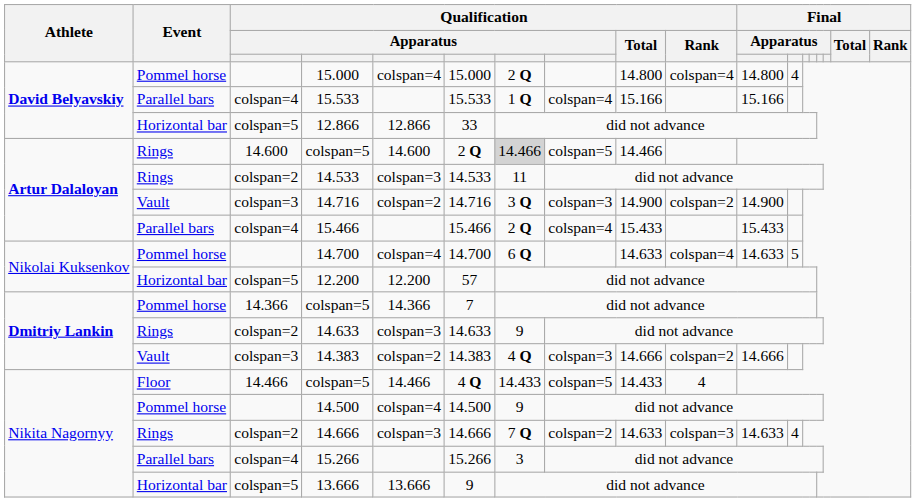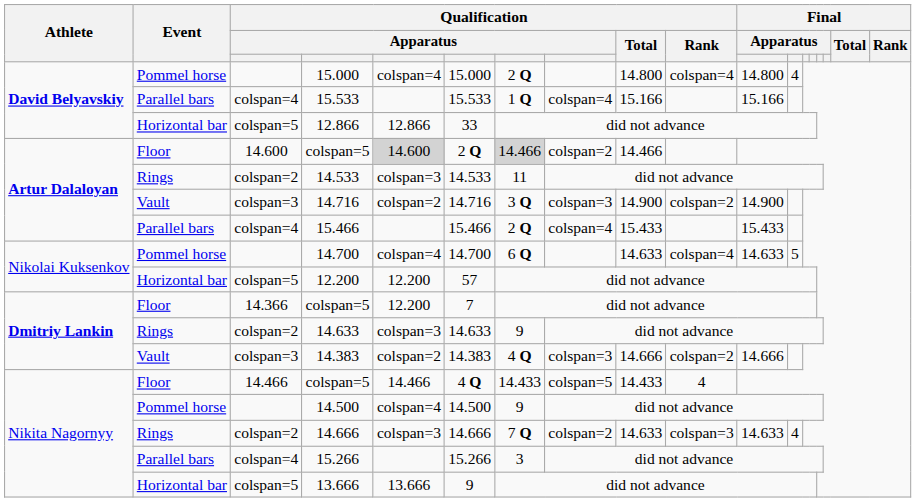(155, 151) Rings -> (154, 151) Floor
(409, 151) no background -> (409, 151) lightgrey background
(580, 151) colspan=5 -> (580, 151) colspan=2
(181, 305) Pommel horse -> (154, 305) Floor
(409, 305) 14.366 -> (409, 305) 12.200
